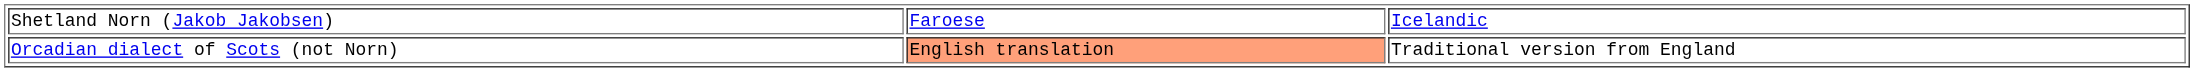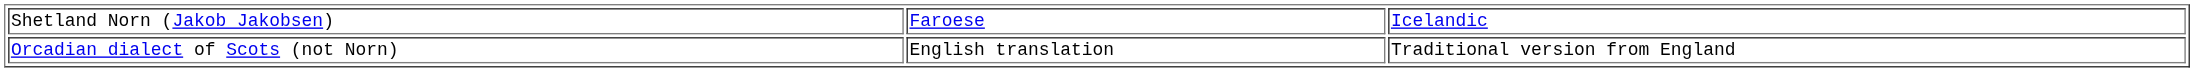(1012, 50) lightsalmon background -> (1012, 50) no background
